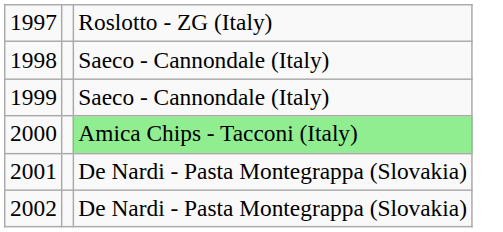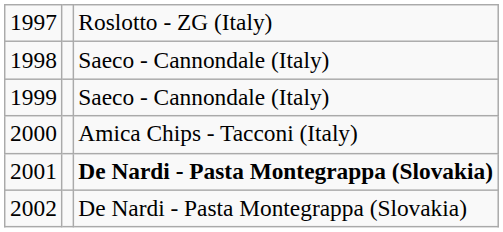(218, 134) lightgreen background -> (218, 134) no background
(273, 171) normal -> (286, 171) bold
